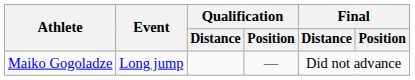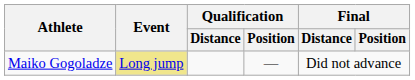(151, 63) no background -> (151, 63) khaki background
